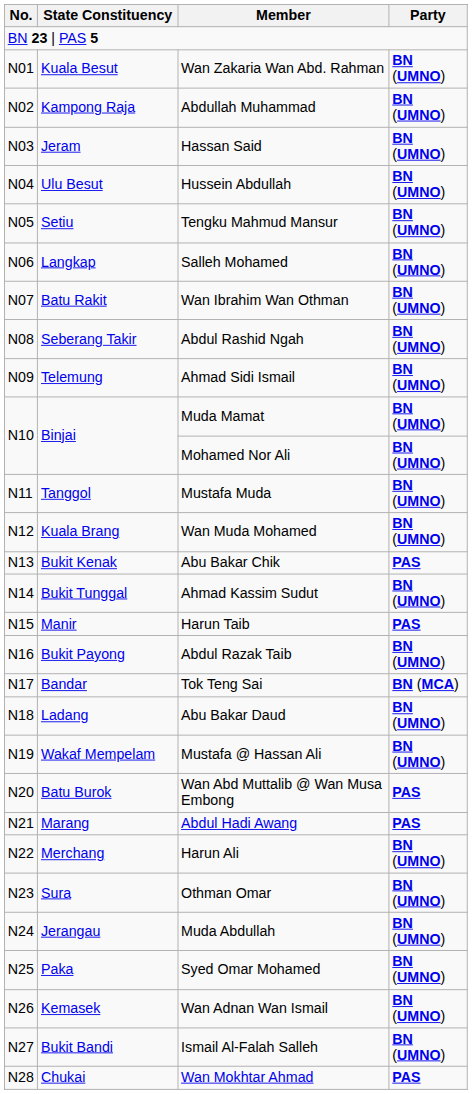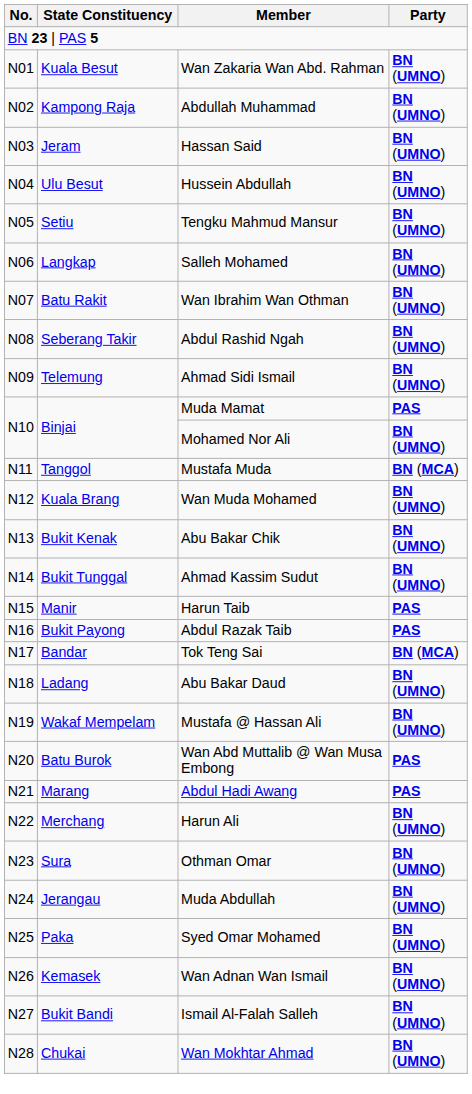(419, 416) BN (UMNO) -> (406, 408) PAS
(419, 493) BN (UMNO) -> (426, 469) BN (MCA)
(406, 562) PAS -> (419, 538) BN (UMNO)
(419, 654) BN (UMNO) -> (406, 630) PAS
(406, 1077) PAS -> (419, 1053) BN (UMNO)
